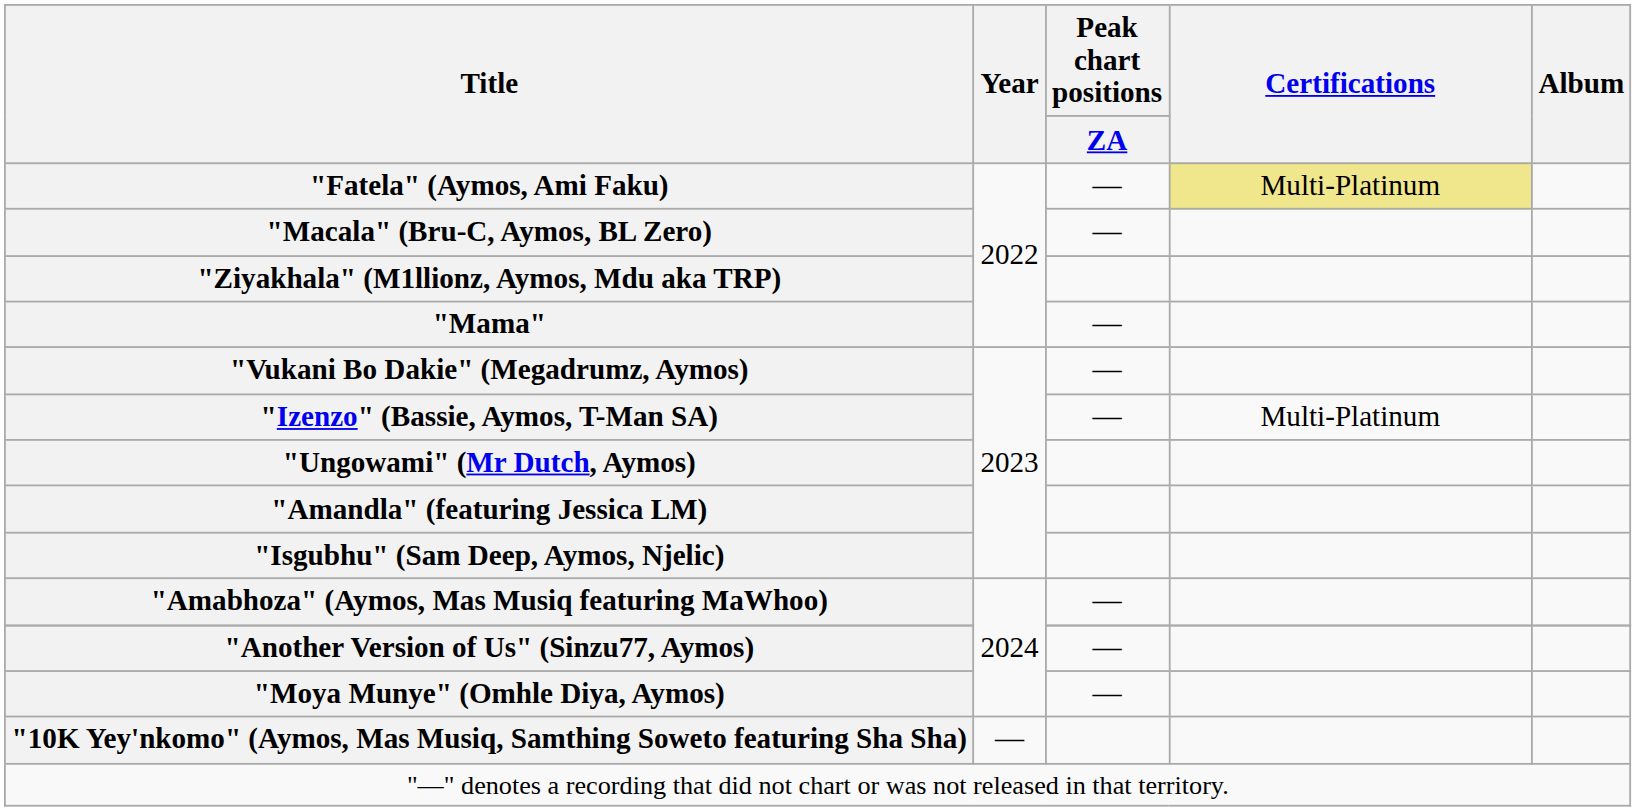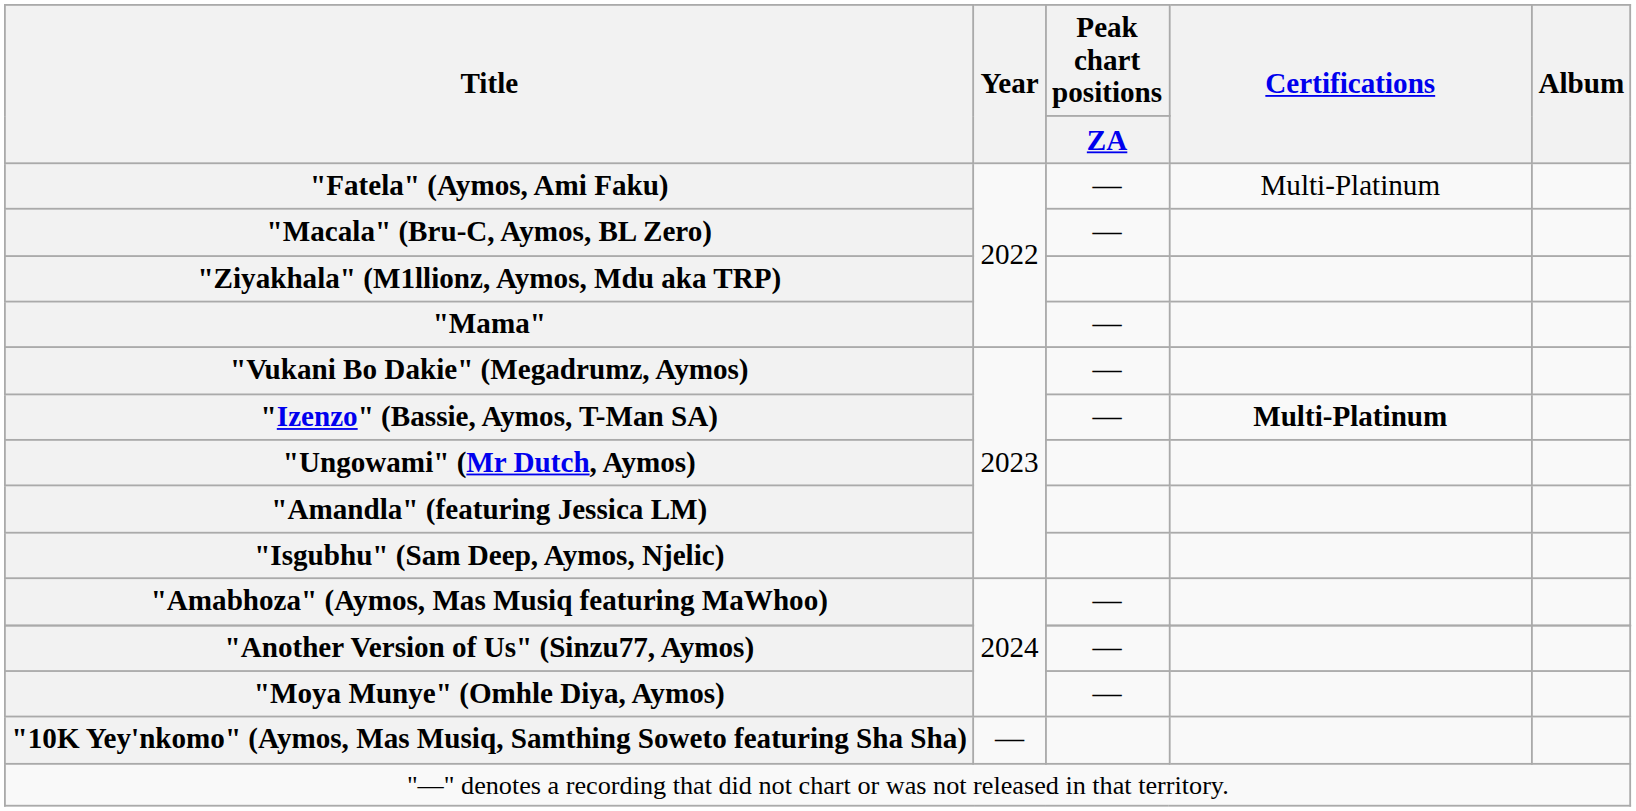(1350, 185) khaki background -> (1350, 185) no background
(1350, 416) normal -> (1350, 416) bold
